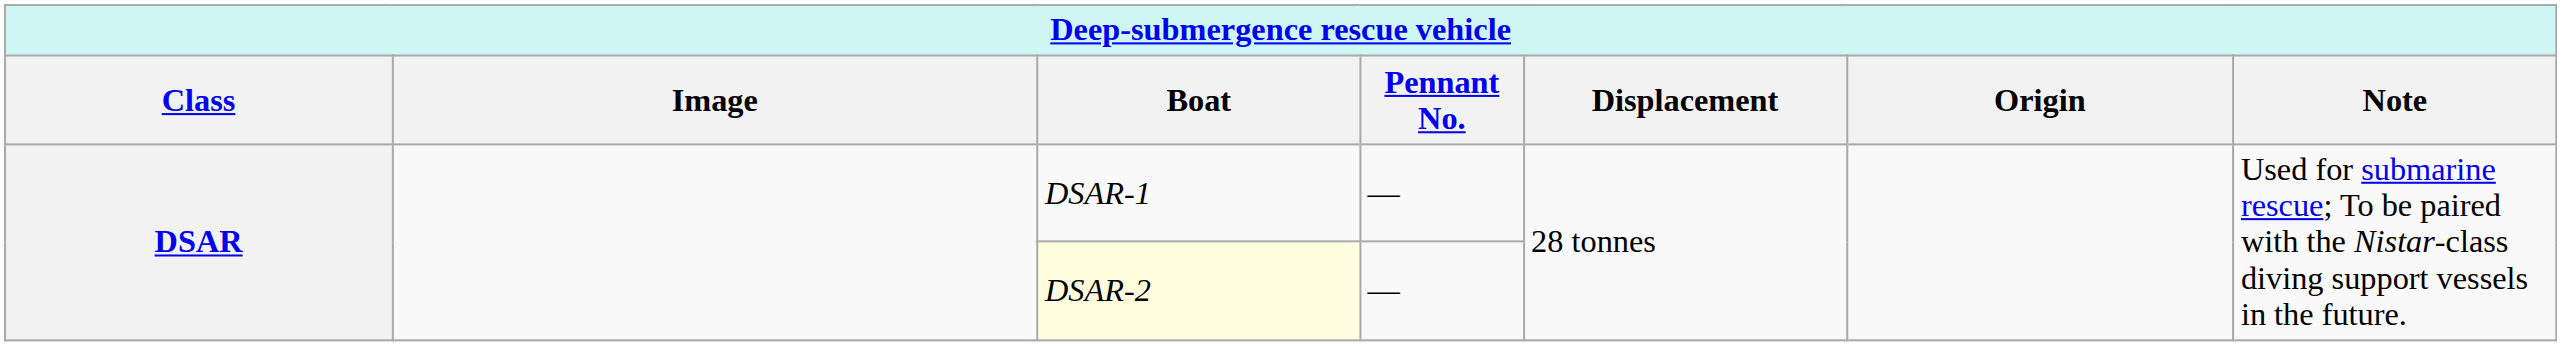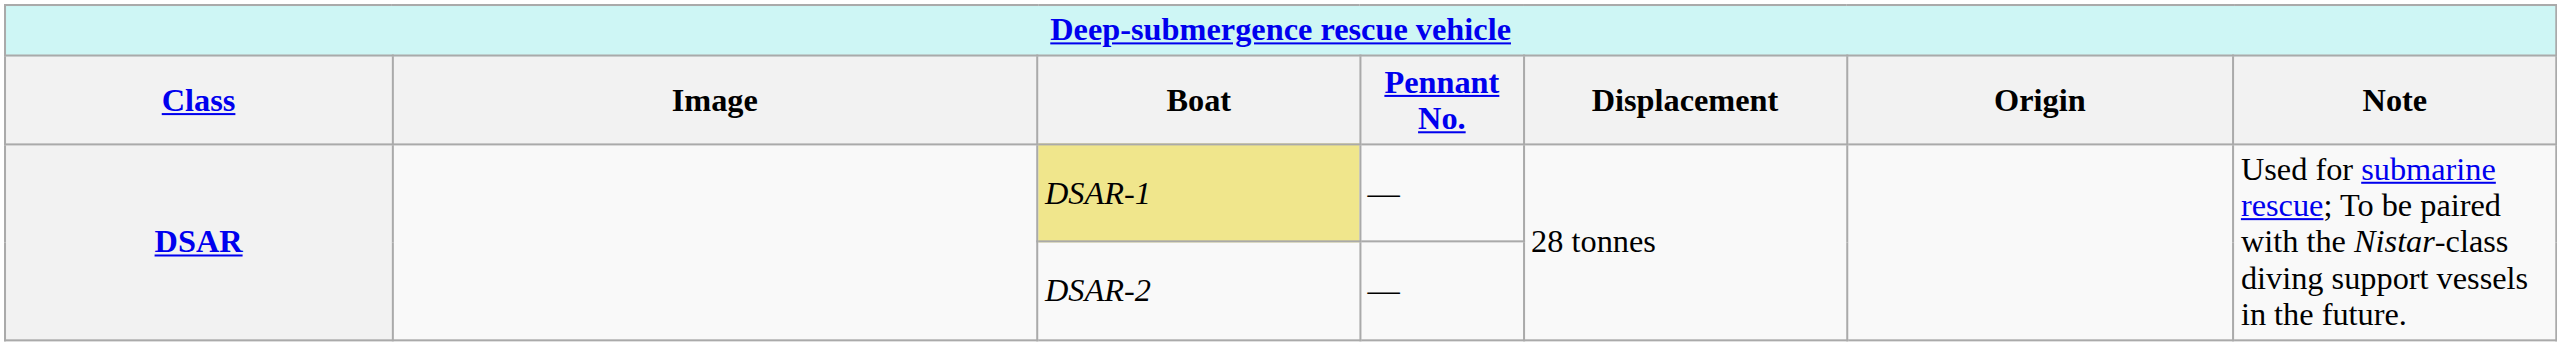(1098, 192) no background -> (1098, 192) khaki background
(1098, 290) lightyellow background -> (1098, 290) no background
